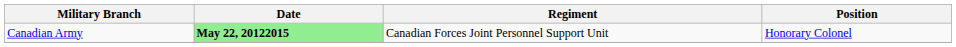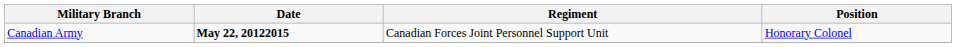(243, 33) lightgreen background -> (243, 33) no background
